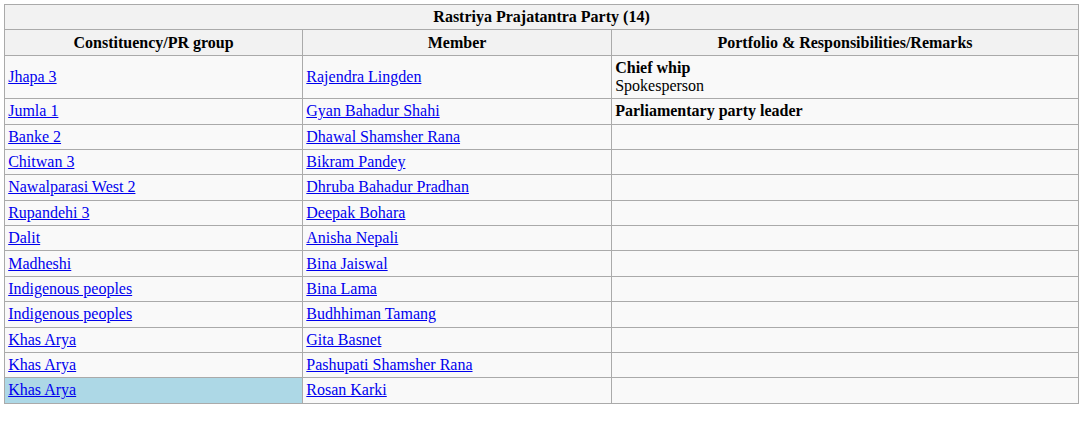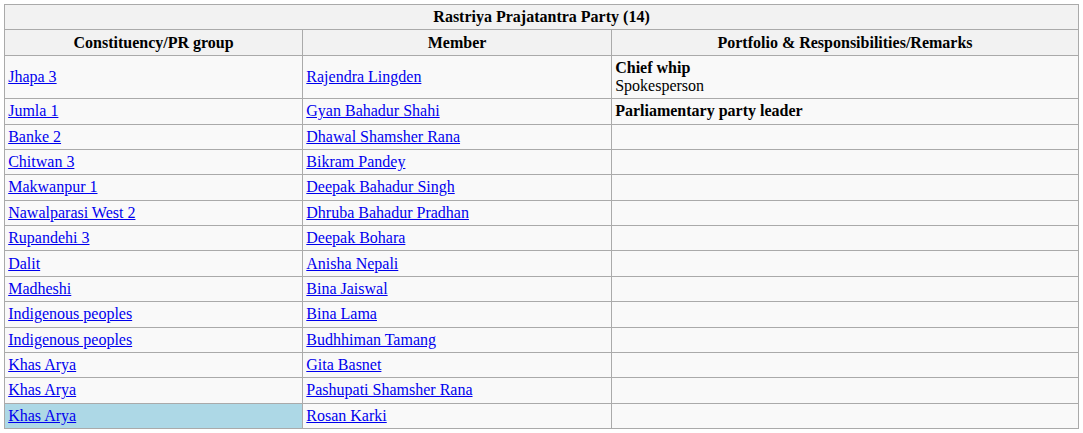+ row: (381, 187)
